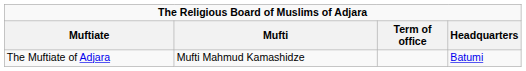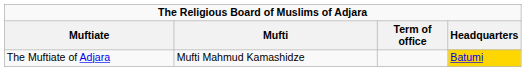(467, 58) no background -> (467, 58) gold background
